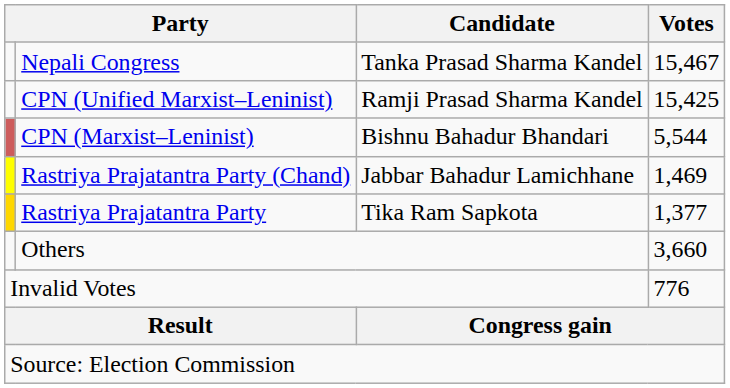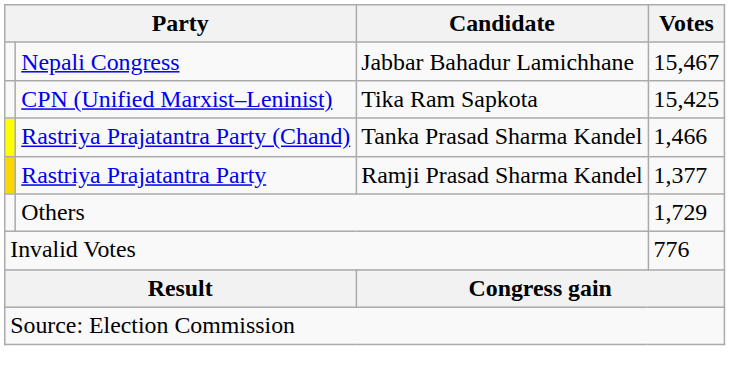(502, 61) Tanka Prasad Sharma Kandel -> (498, 61) Jabbar Bahadur Lamichhane
(502, 99) Ramji Prasad Sharma Kandel -> (450, 99) Tika Ram Sapkota
- row: (137, 136)
(498, 174) Jabbar Bahadur Lamichhane -> (502, 136) Tanka Prasad Sharma Kandel
(680, 174) 1,469 -> (680, 136) 1,466
(450, 212) Tika Ram Sapkota -> (502, 174) Ramji Prasad Sharma Kandel
(680, 250) 3,660 -> (680, 212) 1,729
